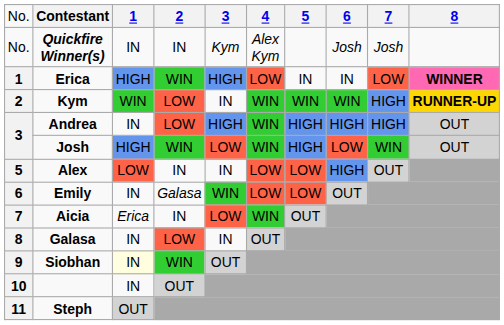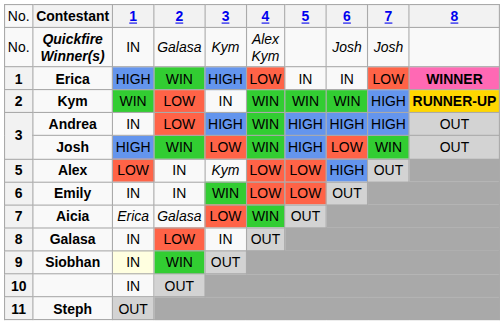(179, 47) IN -> (179, 47) Galasa
(226, 170) IN -> (226, 170) Kym
(179, 193) Galasa -> (179, 193) IN
(179, 216) IN -> (179, 216) Galasa
